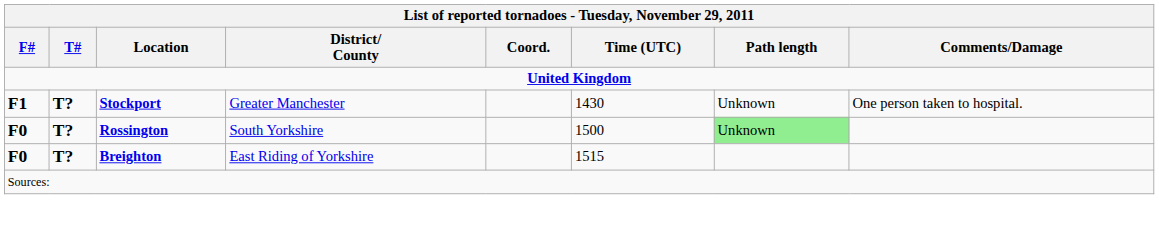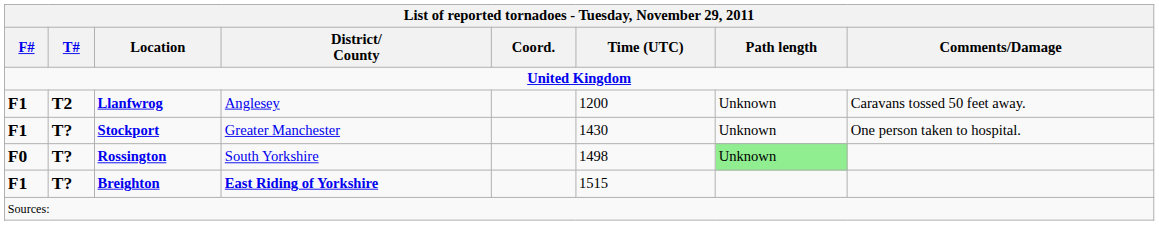+ row: (130, 103)
(589, 130) 1500 -> (594, 156) 1498
(18, 156) F0 -> (18, 183) F1
(301, 156) normal -> (301, 183) bold
